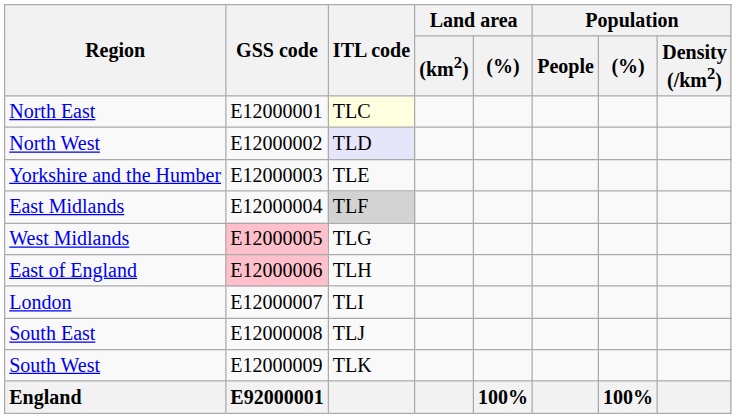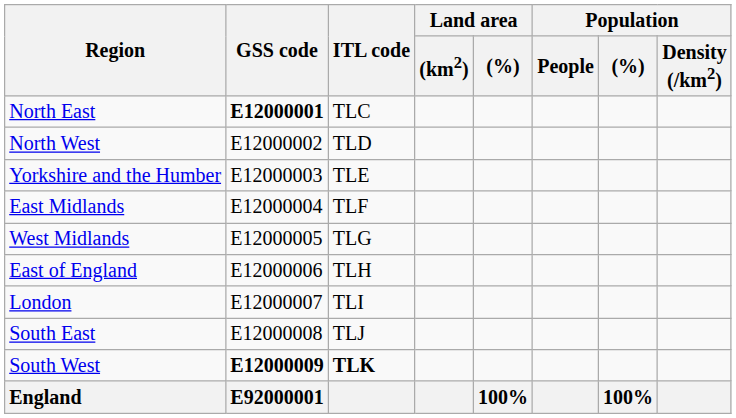(276, 111) normal -> (277, 111) bold
(352, 111) lightyellow background -> (352, 111) no background
(352, 143) lavender background -> (352, 143) no background
(351, 206) lightgrey background -> (351, 206) no background
(276, 238) pink background -> (276, 238) no background
(276, 270) pink background -> (276, 270) no background
(276, 365) normal -> (277, 365) bold
(352, 365) normal -> (354, 365) bold
